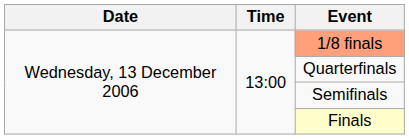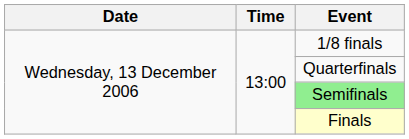(350, 43) lightsalmon background -> (350, 43) no background
(350, 95) no background -> (350, 95) lightgreen background
